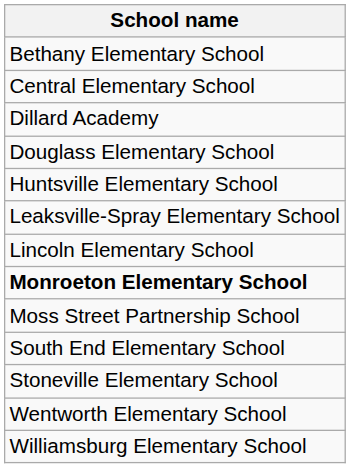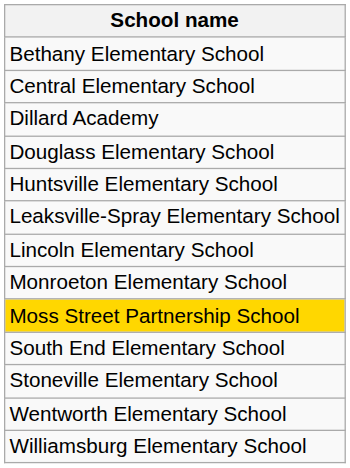(158, 282) bold -> (148, 282) normal
(155, 315) no background -> (155, 315) gold background
